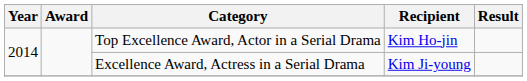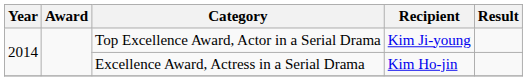(423, 40) Kim Ho-jin -> (429, 40) Kim Ji-young
(429, 64) Kim Ji-young -> (423, 64) Kim Ho-jin
